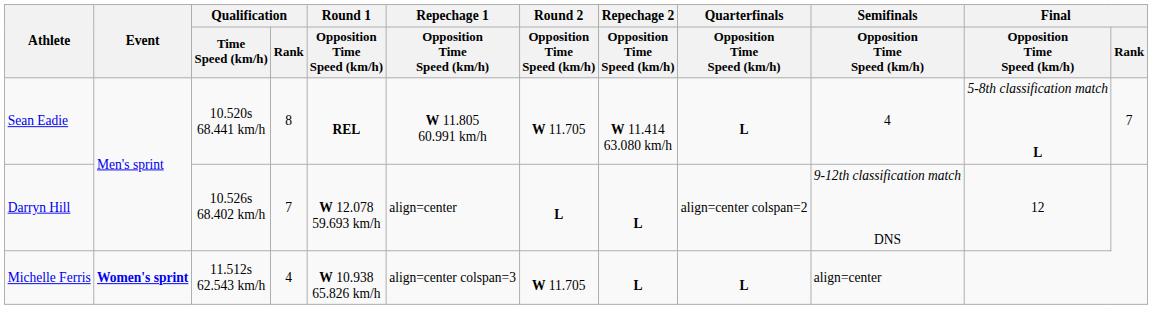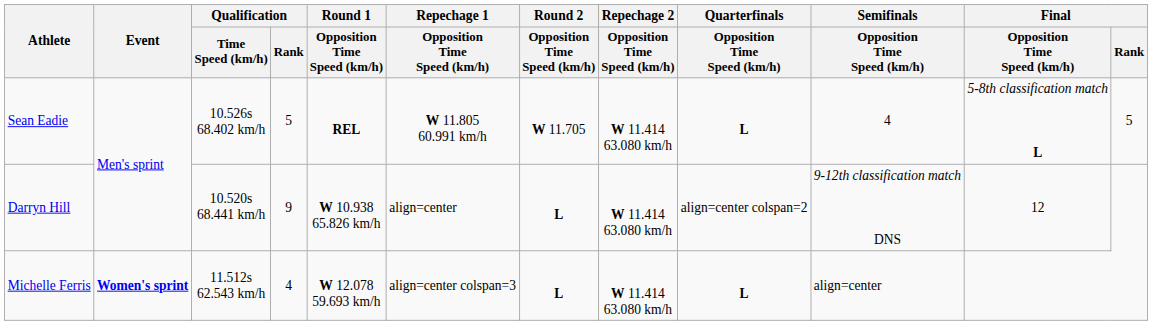(231, 121) 10.520s 68.441 km/h -> (231, 121) 10.526s 68.402 km/h
(289, 121) 8 -> (289, 121) 5
(1129, 121) 7 -> (1129, 121) 5
(231, 207) 10.526s 68.402 km/h -> (231, 207) 10.520s 68.441 km/h
(289, 207) 7 -> (289, 207) 9
(346, 215) W 12.078 59.693 km/h -> (346, 215) W 10.938 65.826 km/h
(638, 223) L -> (638, 223) W 11.414 63.080 km/h
(346, 286) W 10.938 65.826 km/h -> (346, 294) W 12.078 59.693 km/h
(559, 286) W 11.705 -> (559, 294) L
(638, 286) L -> (638, 302) W 11.414 63.080 km/h
